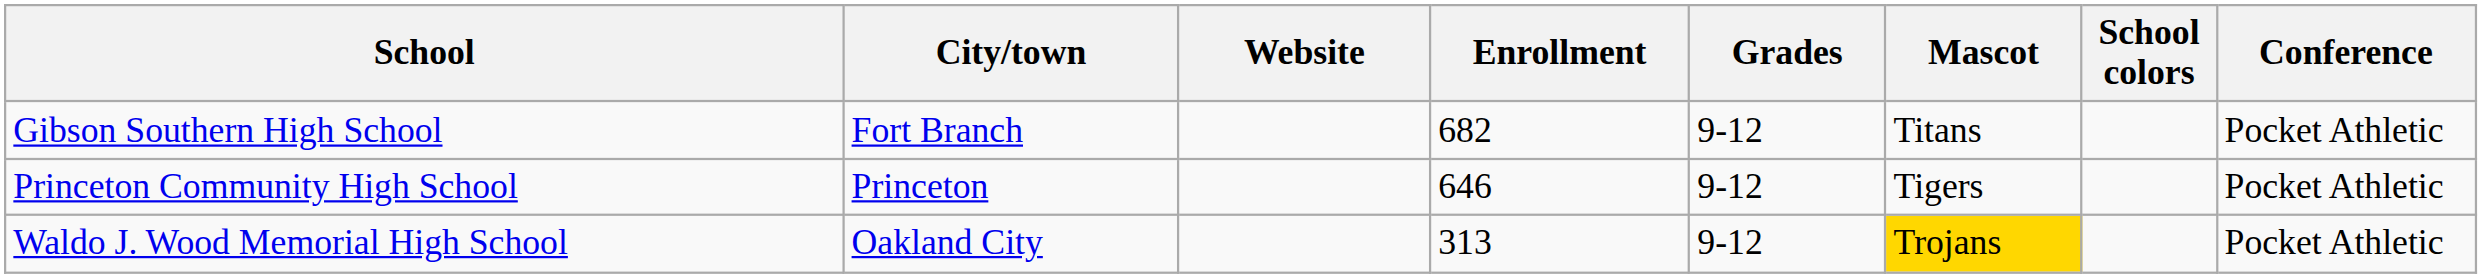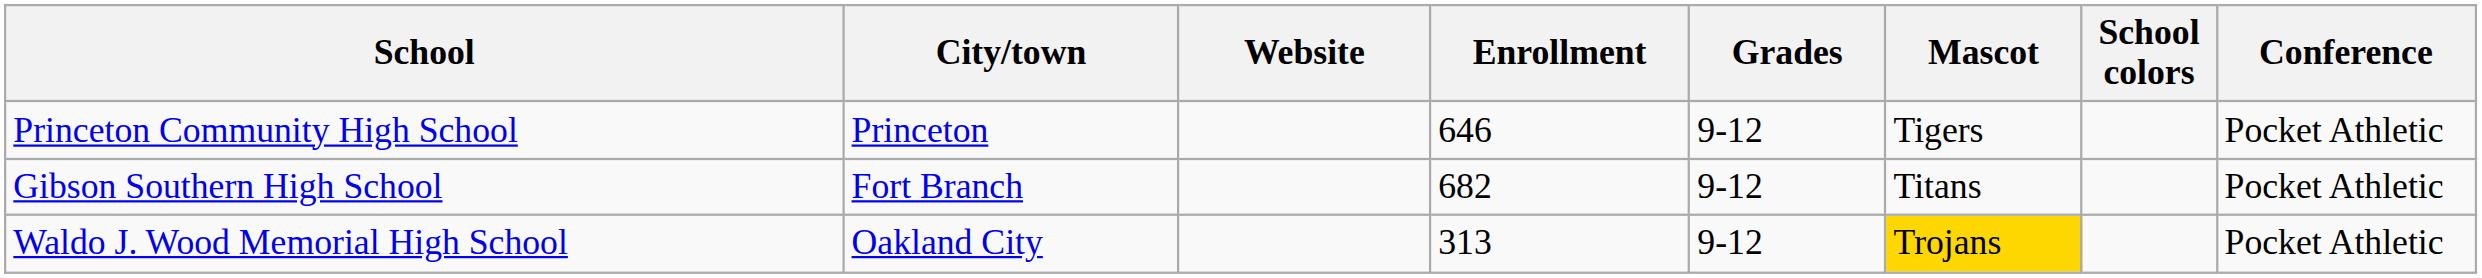rows swapped: (228, 129) <-> (266, 186)
